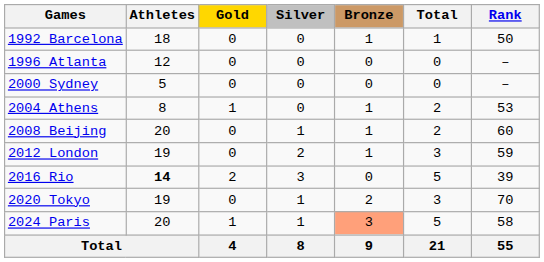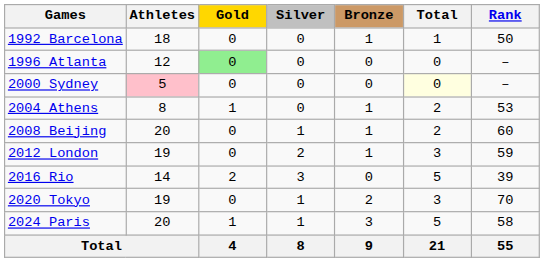(232, 62) no background -> (232, 62) lightgreen background
(162, 85) no background -> (162, 85) pink background
(437, 85) no background -> (437, 85) lightyellow background
(162, 177) bold -> (162, 177) normal
(369, 223) lightsalmon background -> (369, 223) no background
